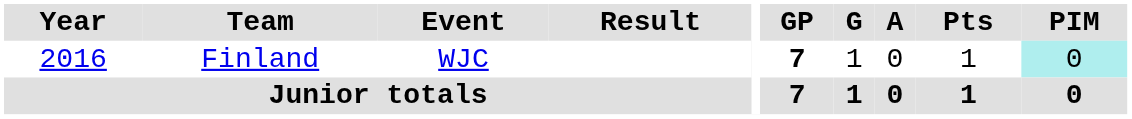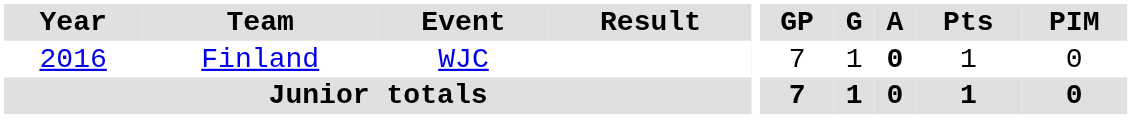(797, 59) bold -> (797, 59) normal
(895, 59) normal -> (895, 59) bold
(1074, 59) paleturquoise background -> (1074, 59) no background
